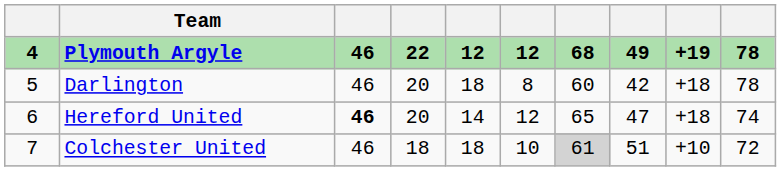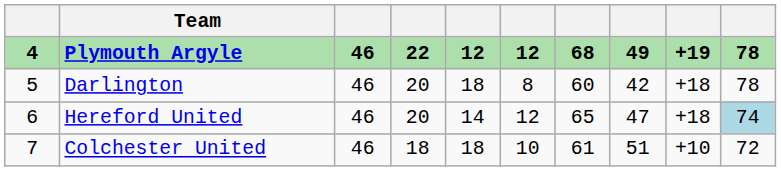(363, 117) bold -> (363, 117) normal
(748, 117) no background -> (748, 117) lightblue background
(583, 150) lightgrey background -> (583, 150) no background
